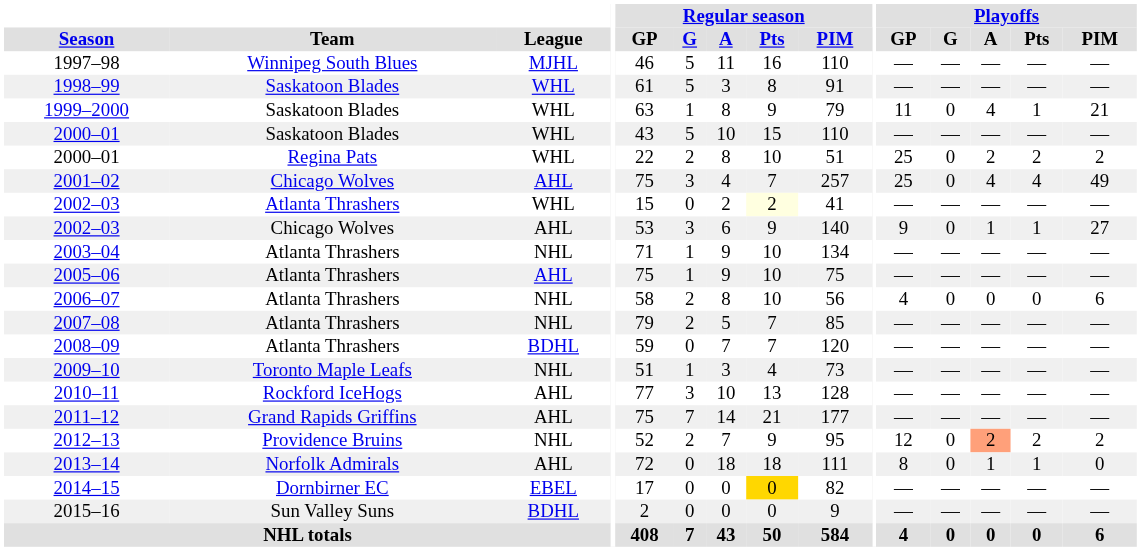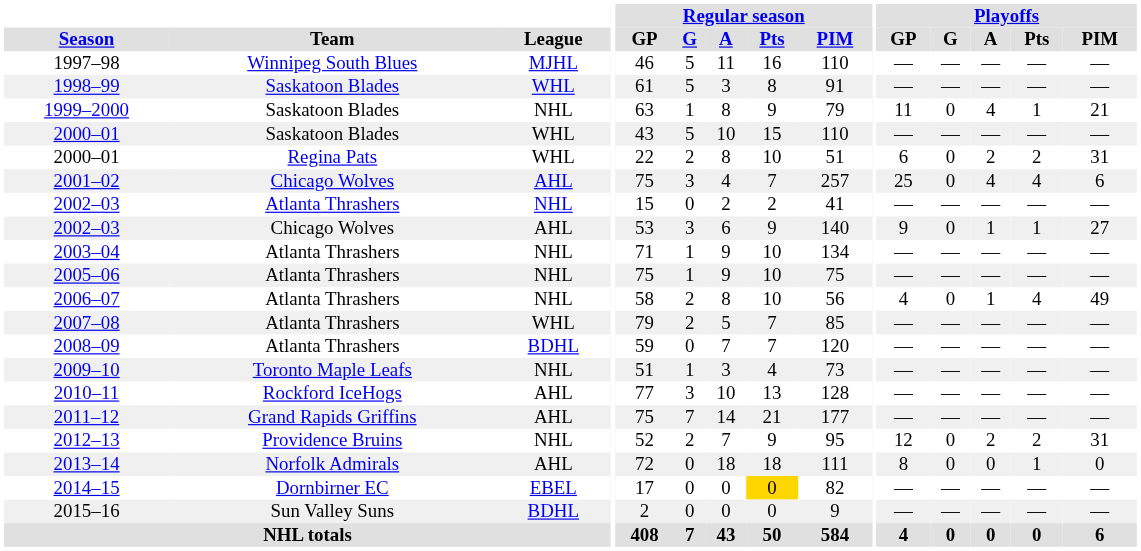(553, 110) WHL -> (553, 110) NHL
(903, 157) 25 -> (903, 157) 6
(1100, 157) 2 -> (1100, 157) 31
(1100, 180) 49 -> (1100, 180) 6
(553, 204) WHL -> (553, 204) NHL
(772, 204) lightyellow background -> (772, 204) no background
(553, 275) AHL -> (553, 275) NHL
(991, 298) 0 -> (991, 298) 1
(1037, 298) 0 -> (1037, 298) 4
(1100, 298) 6 -> (1100, 298) 49
(553, 322) NHL -> (553, 322) WHL
(991, 440) lightsalmon background -> (991, 440) no background
(1100, 440) 2 -> (1100, 440) 31
(991, 464) 1 -> (991, 464) 0
